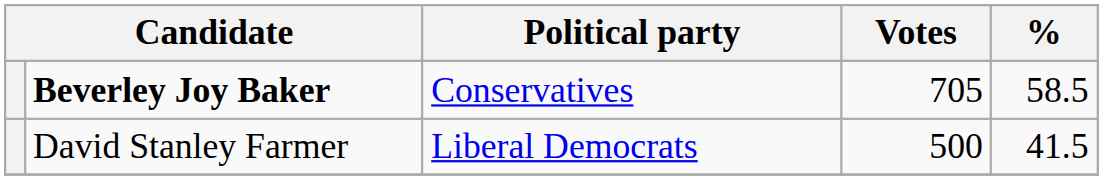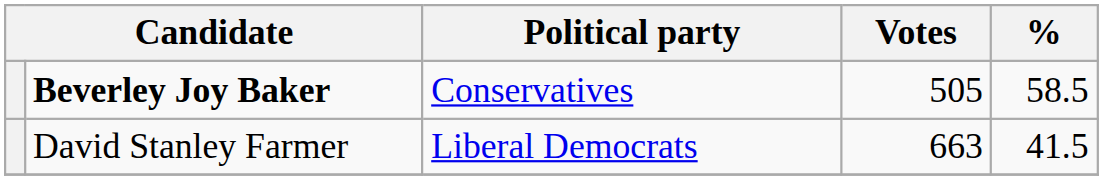(956, 89) 705 -> (956, 89) 505
(956, 145) 500 -> (956, 145) 663
